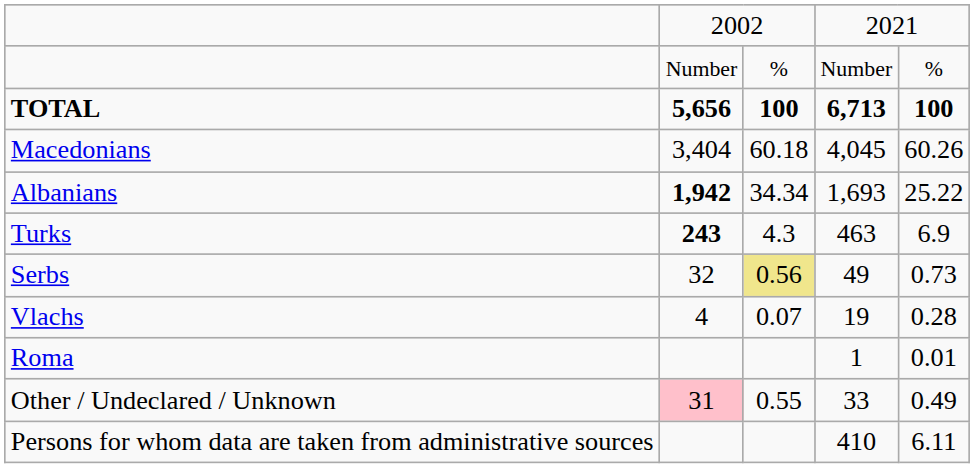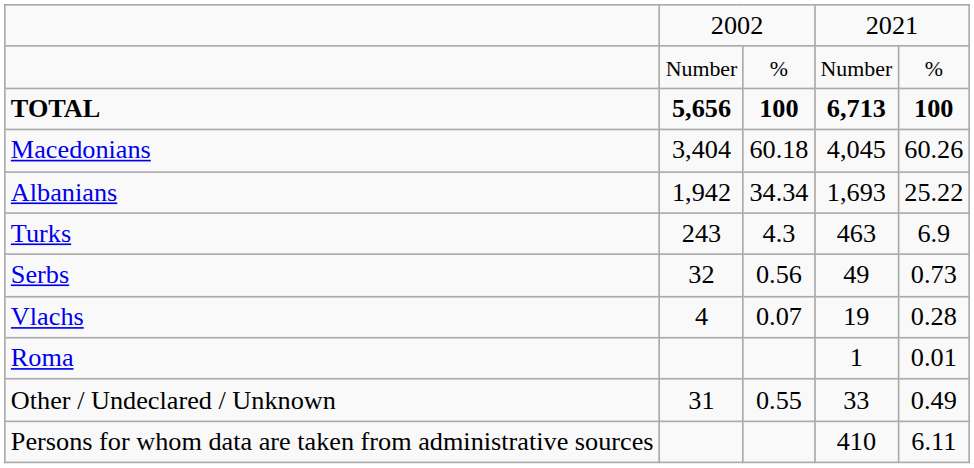(701, 191) bold -> (701, 191) normal
(701, 233) bold -> (701, 233) normal
(779, 274) khaki background -> (779, 274) no background
(701, 399) pink background -> (701, 399) no background
